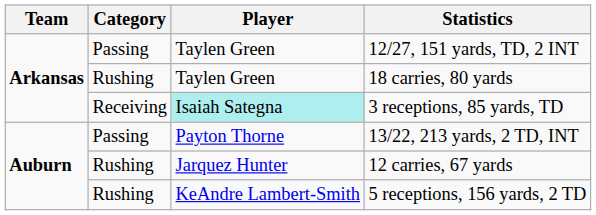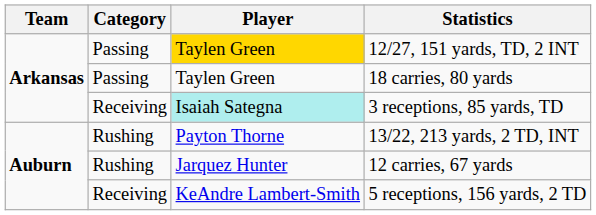(225, 48) no background -> (225, 48) gold background
(123, 77) Rushing -> (121, 77) Passing
(121, 136) Passing -> (123, 136) Rushing
(123, 194) Rushing -> (130, 194) Receiving
